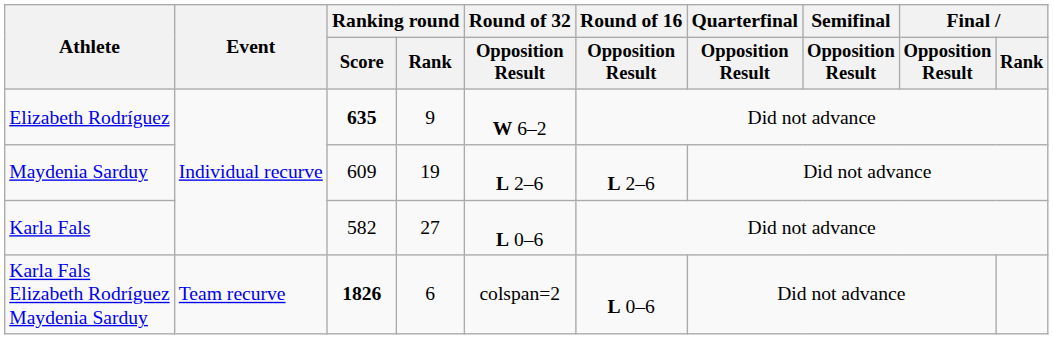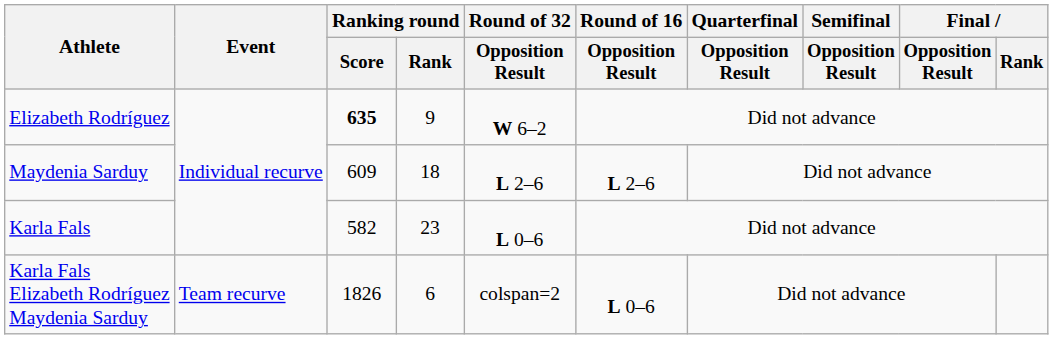(430, 172) 19 -> (430, 172) 18
(430, 228) 27 -> (430, 228) 23
(362, 295) bold -> (362, 295) normal
